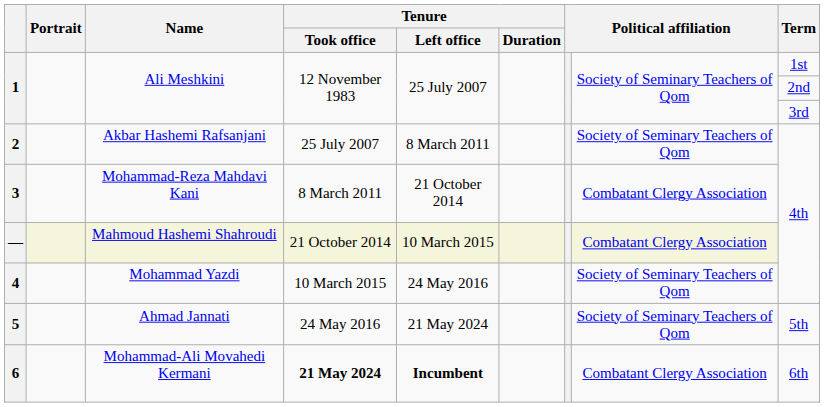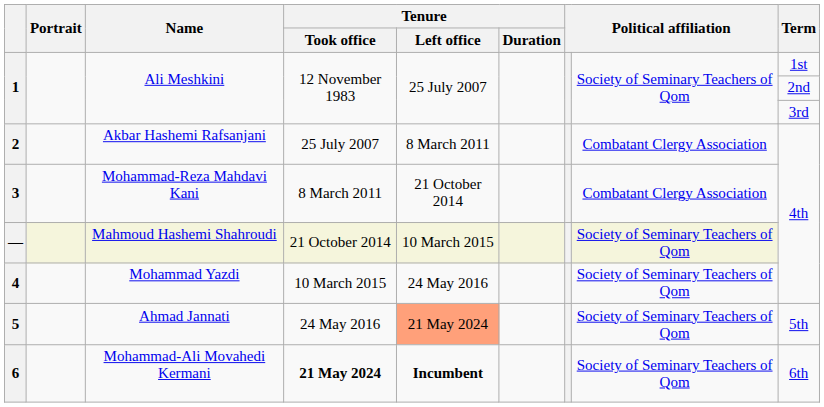(675, 144) Society of Seminary Teachers of Qom -> (675, 144) Combatant Clergy Association
(675, 242) Combatant Clergy Association -> (675, 242) Society of Seminary Teachers of Qom
(448, 324) no background -> (448, 324) lightsalmon background
(675, 373) Combatant Clergy Association -> (675, 373) Society of Seminary Teachers of Qom
